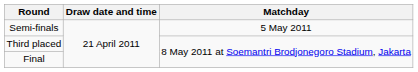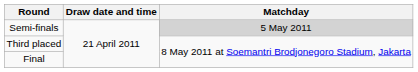(286, 28) no background -> (286, 28) lightgrey background
